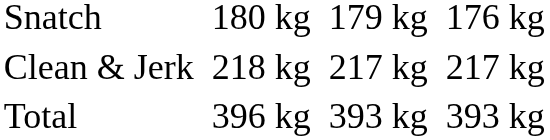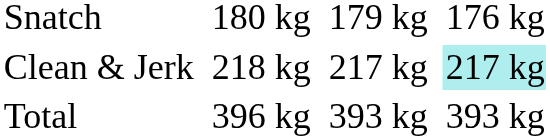(495, 66) no background -> (495, 66) paleturquoise background
